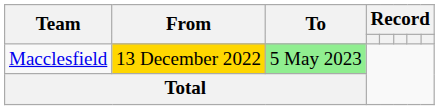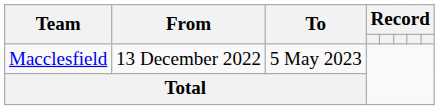(189, 58) gold background -> (189, 58) no background
(316, 58) lightgreen background -> (316, 58) no background
